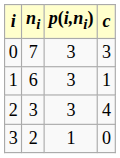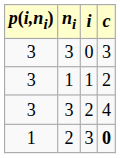columns swapped: (13, 21) <-> (71, 21)
(33, 52) 7 -> (69, 52) 3
(33, 80) 6 -> (69, 80) 1
(106, 80) 1 -> (106, 80) 2
(106, 138) normal -> (106, 138) bold
